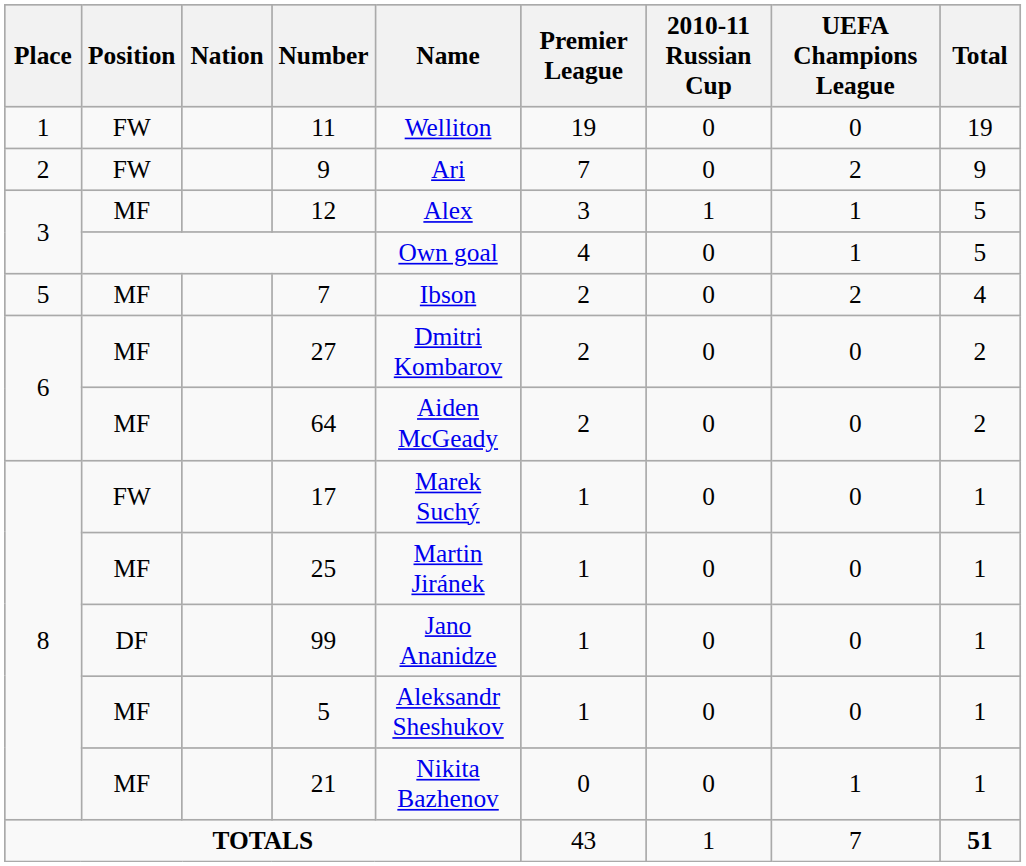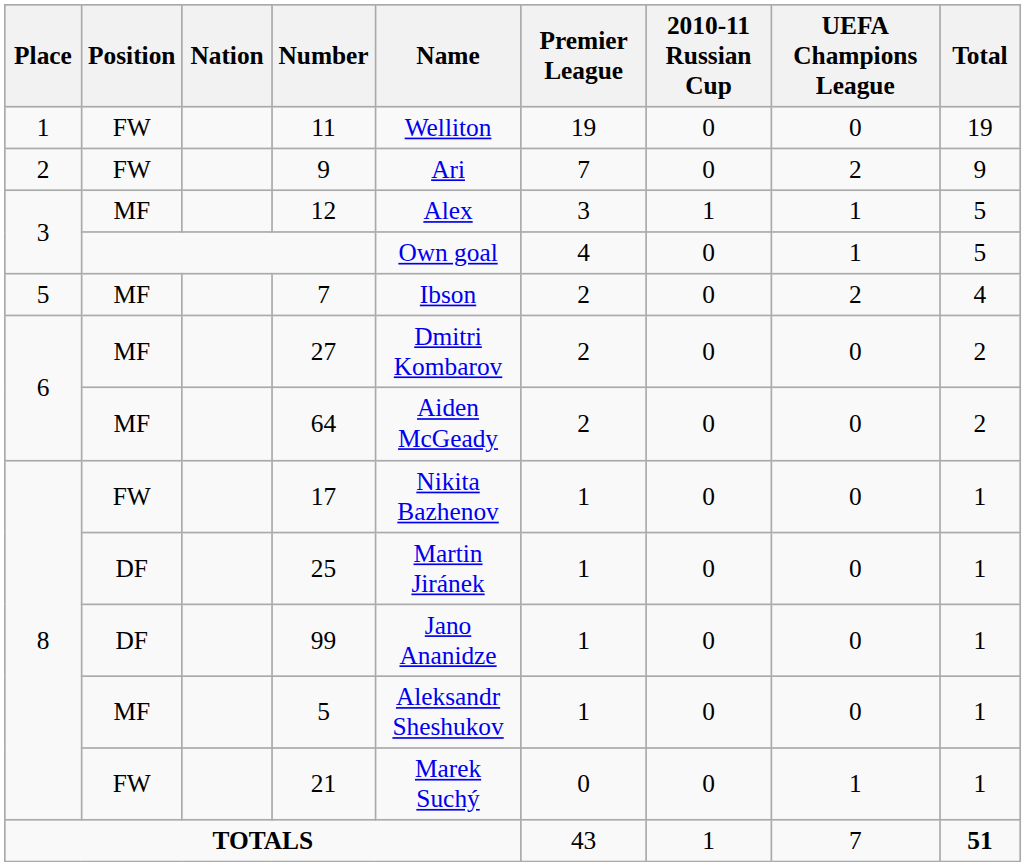(448, 495) Marek Suchý -> (448, 495) Nikita Bazhenov
(132, 567) MF -> (132, 567) DF
(132, 783) MF -> (132, 783) FW
(448, 783) Nikita Bazhenov -> (448, 783) Marek Suchý
